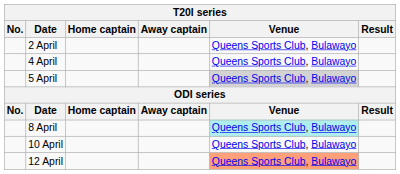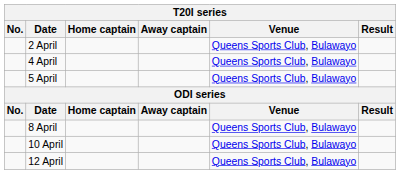(284, 78) lightgrey background -> (284, 78) no background
(284, 128) paleturquoise background -> (284, 128) no background
(284, 161) lightsalmon background -> (284, 161) no background
